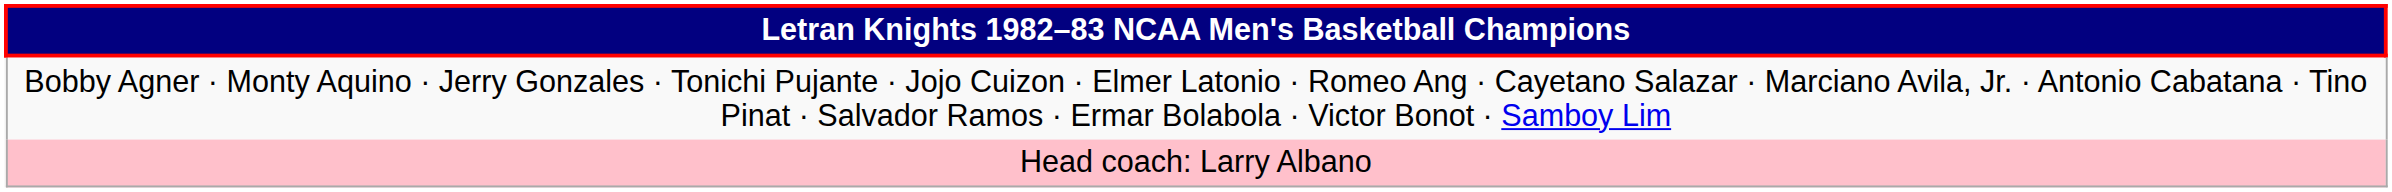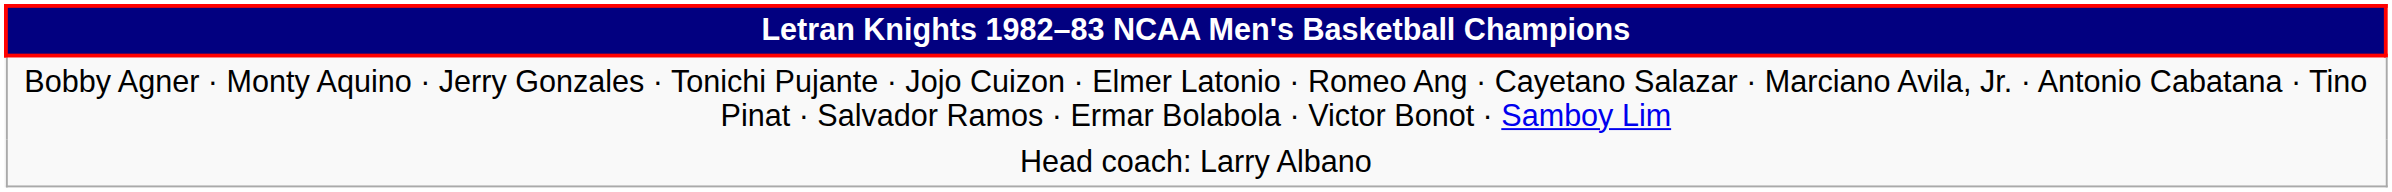(1196, 161) pink background -> (1196, 161) no background
